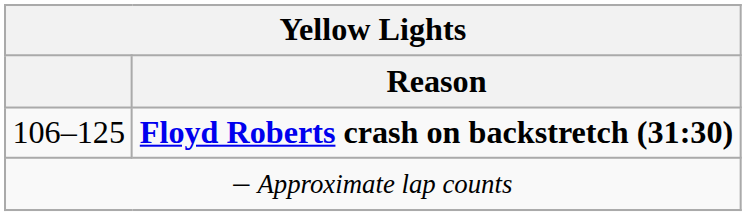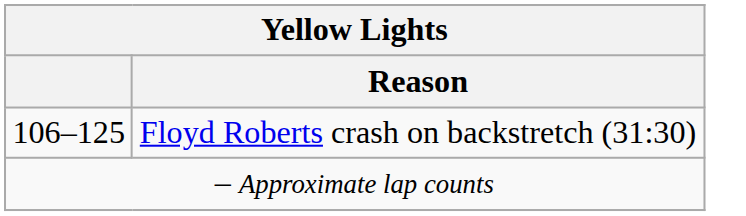(437, 132) bold -> (418, 132) normal
